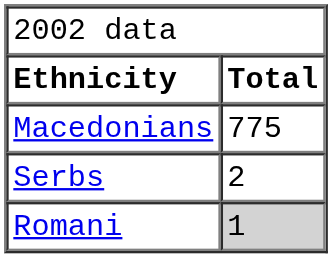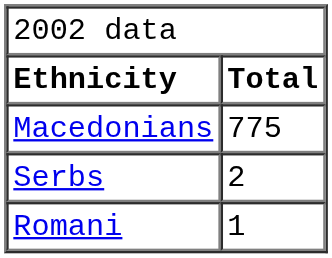(236, 227) lightgrey background -> (236, 227) no background
